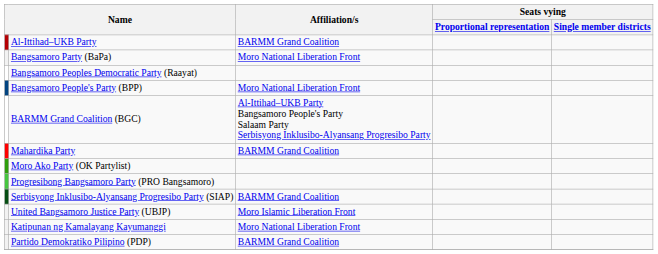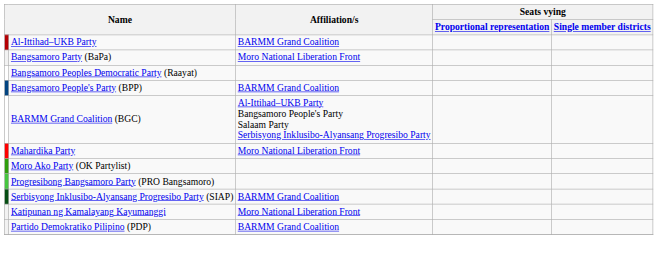(299, 88) Moro National Liberation Front -> (288, 88) BARMM Grand Coalition
(288, 151) BARMM Grand Coalition -> (299, 151) Moro National Liberation Front
- row: (91, 211)
